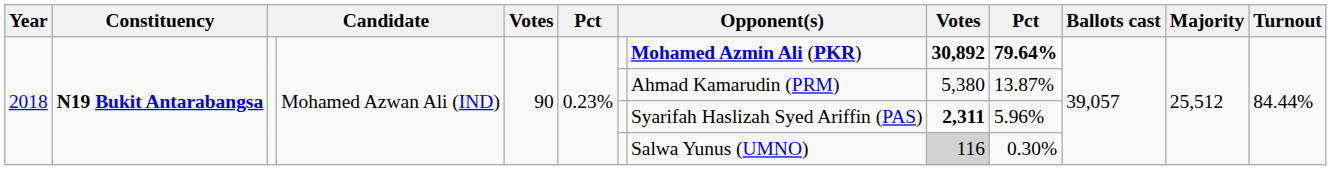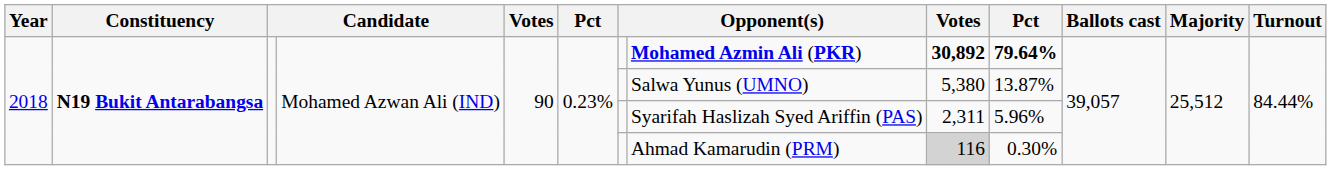(735, 84) Ahmad Kamarudin (PRM) -> (720, 84) Salwa Yunus (UMNO)
(964, 116) bold -> (964, 116) normal
(720, 148) Salwa Yunus (UMNO) -> (735, 148) Ahmad Kamarudin (PRM)
